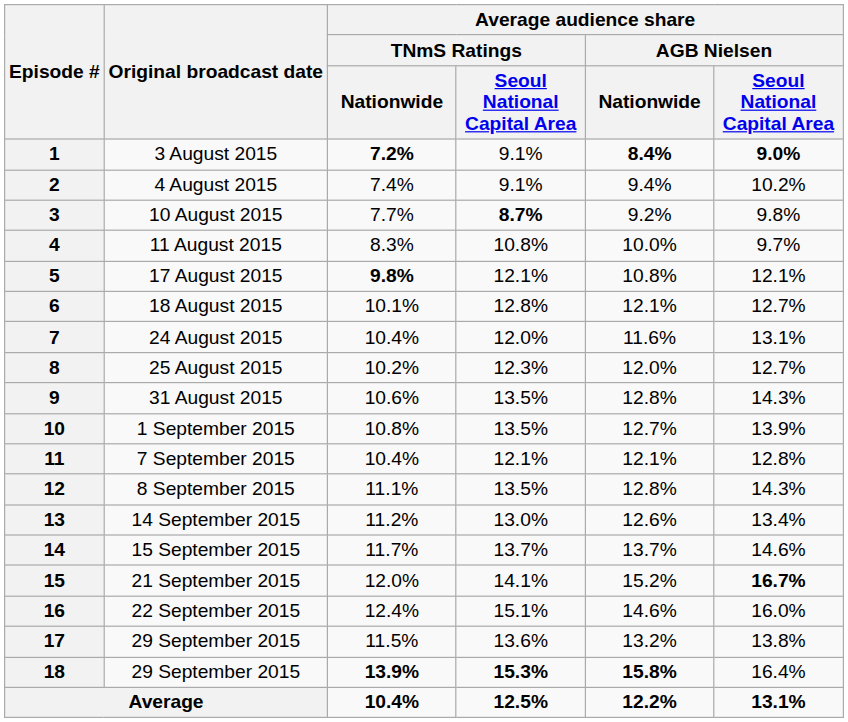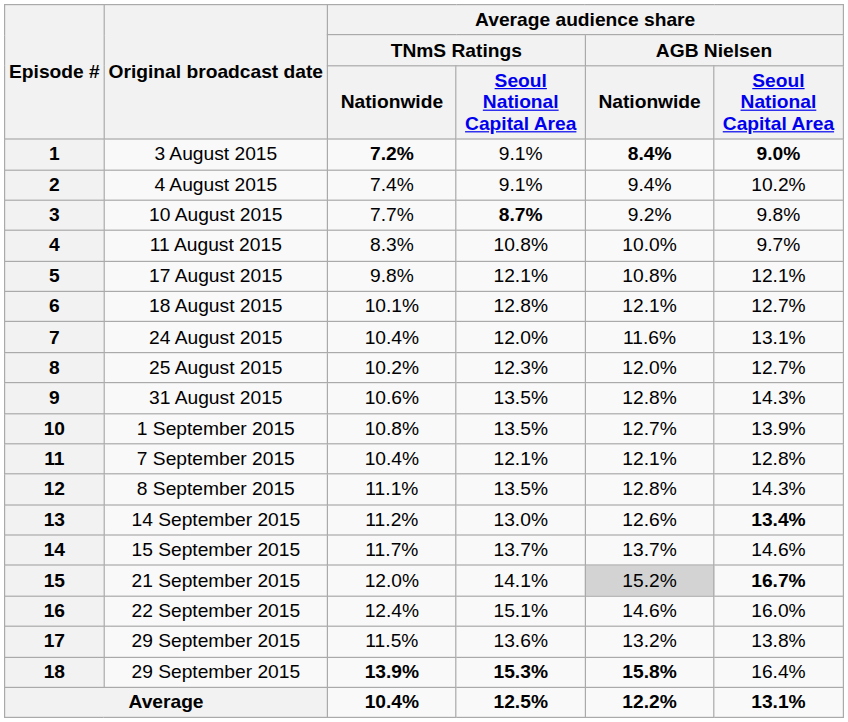(392, 276) bold -> (392, 276) normal
(778, 519) normal -> (778, 519) bold
(650, 580) no background -> (650, 580) lightgrey background
